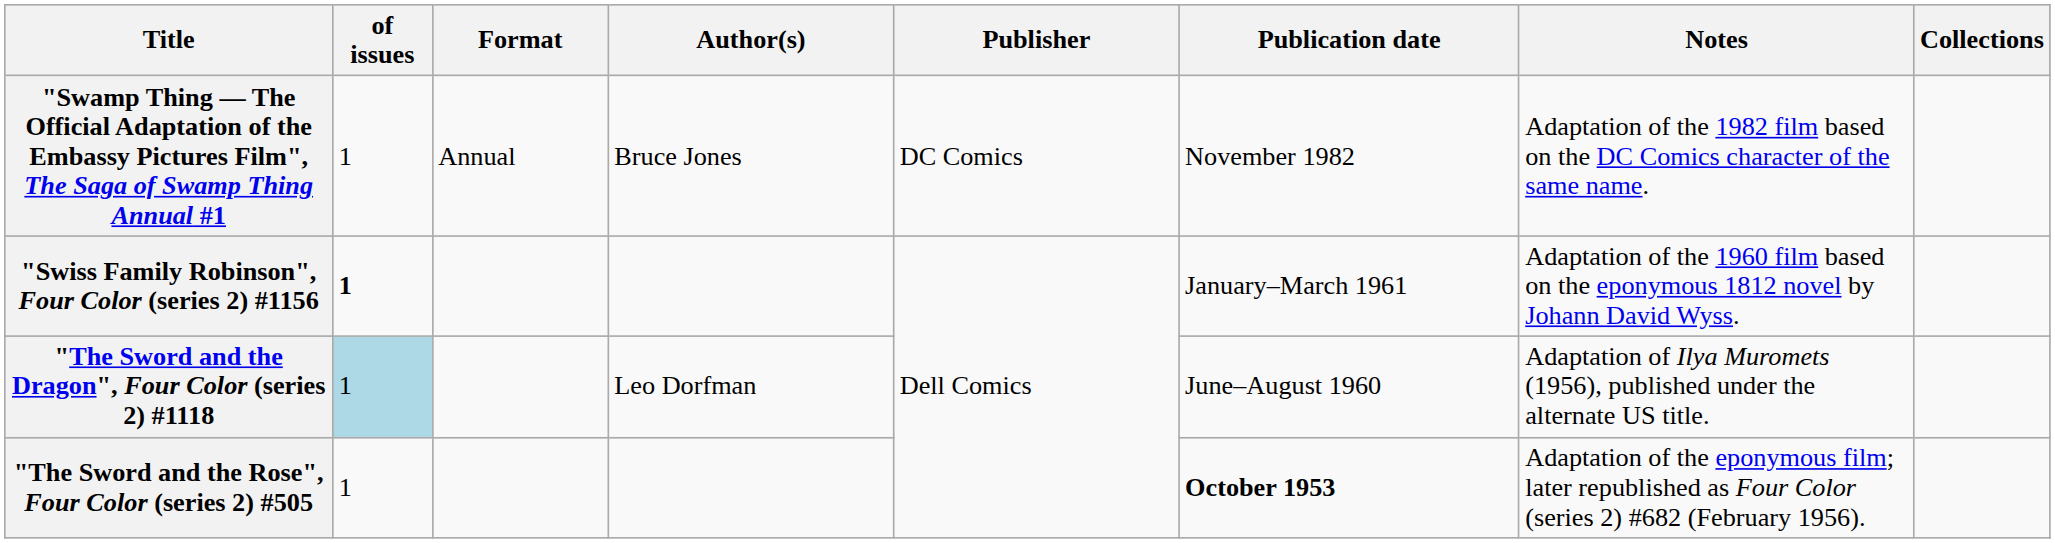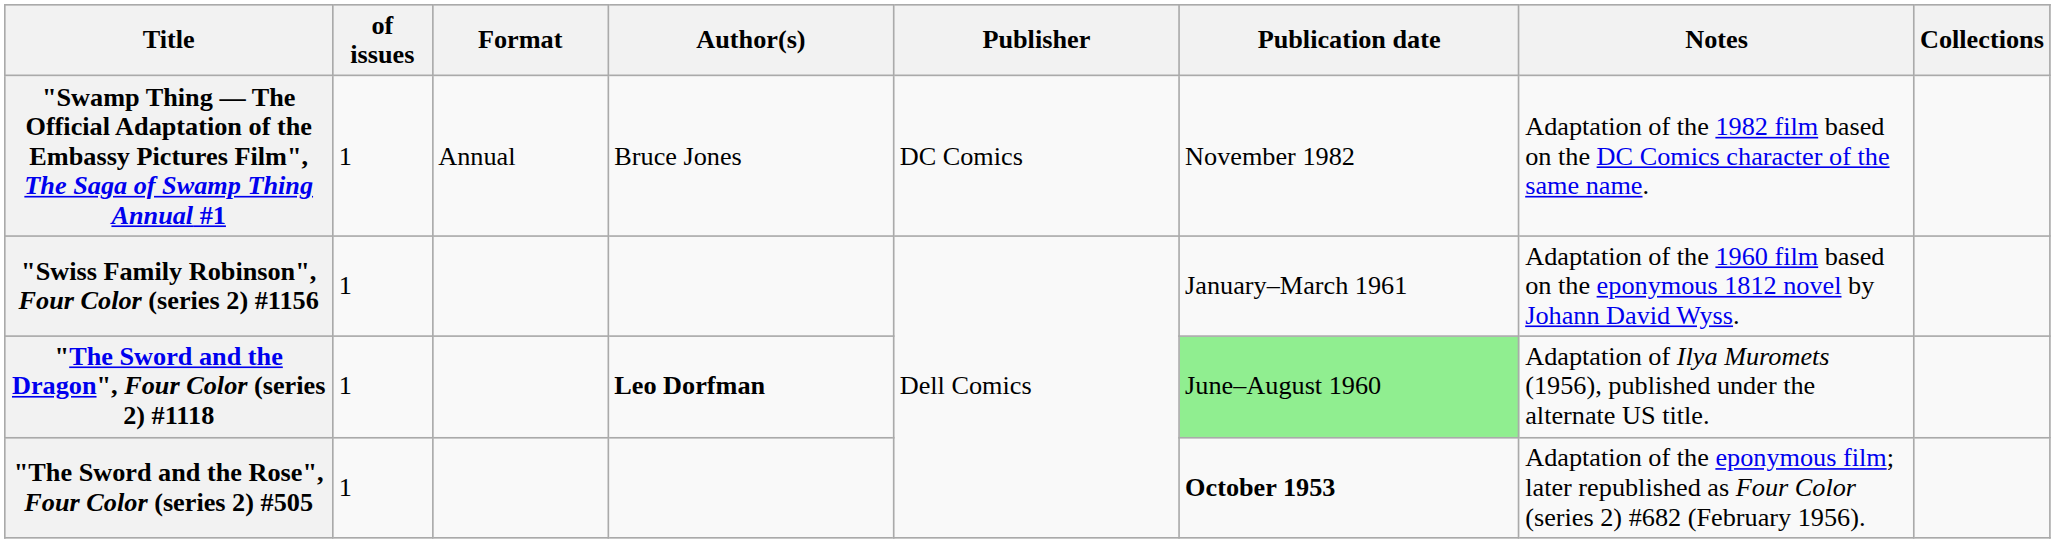(345, 285) bold -> (345, 285) normal
(345, 386) lightblue background -> (345, 386) no background
(685, 386) normal -> (690, 386) bold
(1283, 386) no background -> (1283, 386) lightgreen background
